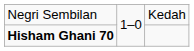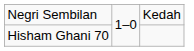(61, 35) bold -> (58, 35) normal
